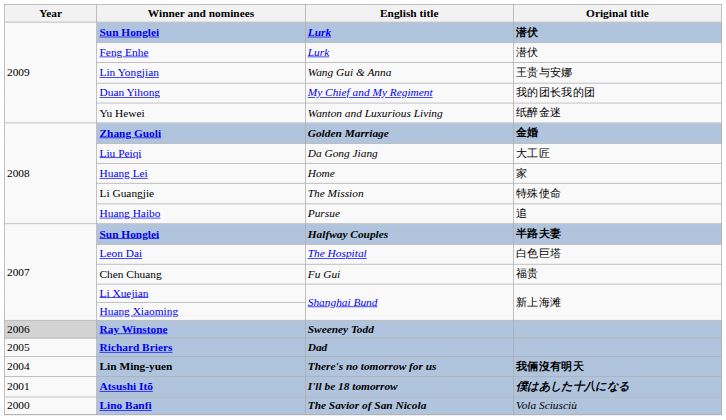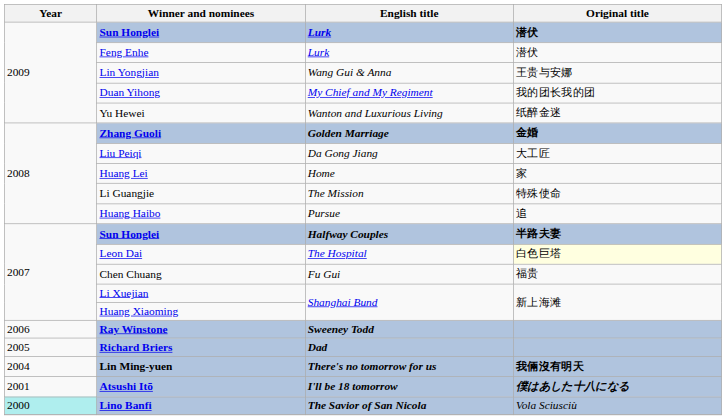(539, 253) no background -> (539, 253) lightyellow background
(18, 329) lightgrey background -> (18, 329) no background
(18, 405) no background -> (18, 405) paleturquoise background
